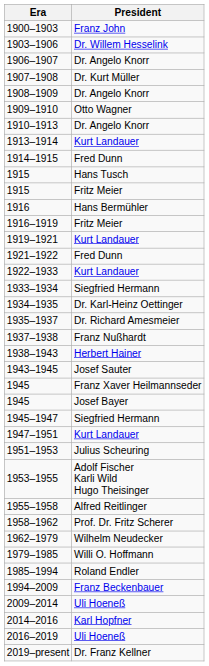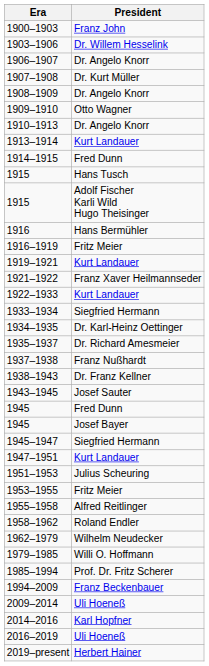(98, 191) Fritz Meier -> (112, 202) Adolf Fischer Karli Wild Hugo Theisinger
(98, 256) Fred Dunn -> (138, 279) Franz Xaver Heilmannseder
(108, 353) Herbert Hainer -> (112, 376) Dr. Franz Kellner
(138, 386) Franz Xaver Heilmannseder -> (98, 409) Fred Dunn
(112, 478) Adolf Fischer Karli Wild Hugo Theisinger -> (98, 490) Fritz Meier
(124, 522) Prof. Dr. Fritz Scherer -> (106, 522) Roland Endler
(106, 571) Roland Endler -> (124, 571) Prof. Dr. Fritz Scherer
(112, 652) Dr. Franz Kellner -> (108, 652) Herbert Hainer
